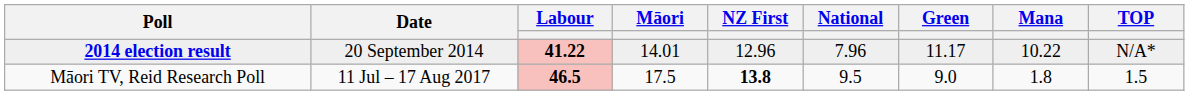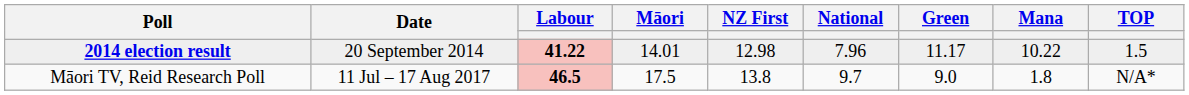(755, 52) 12.96 -> (755, 52) 12.98
(1136, 52) N/A* -> (1136, 52) 1.5
(755, 78) bold -> (755, 78) normal
(850, 78) 9.5 -> (850, 78) 9.7
(1136, 78) 1.5 -> (1136, 78) N/A*
